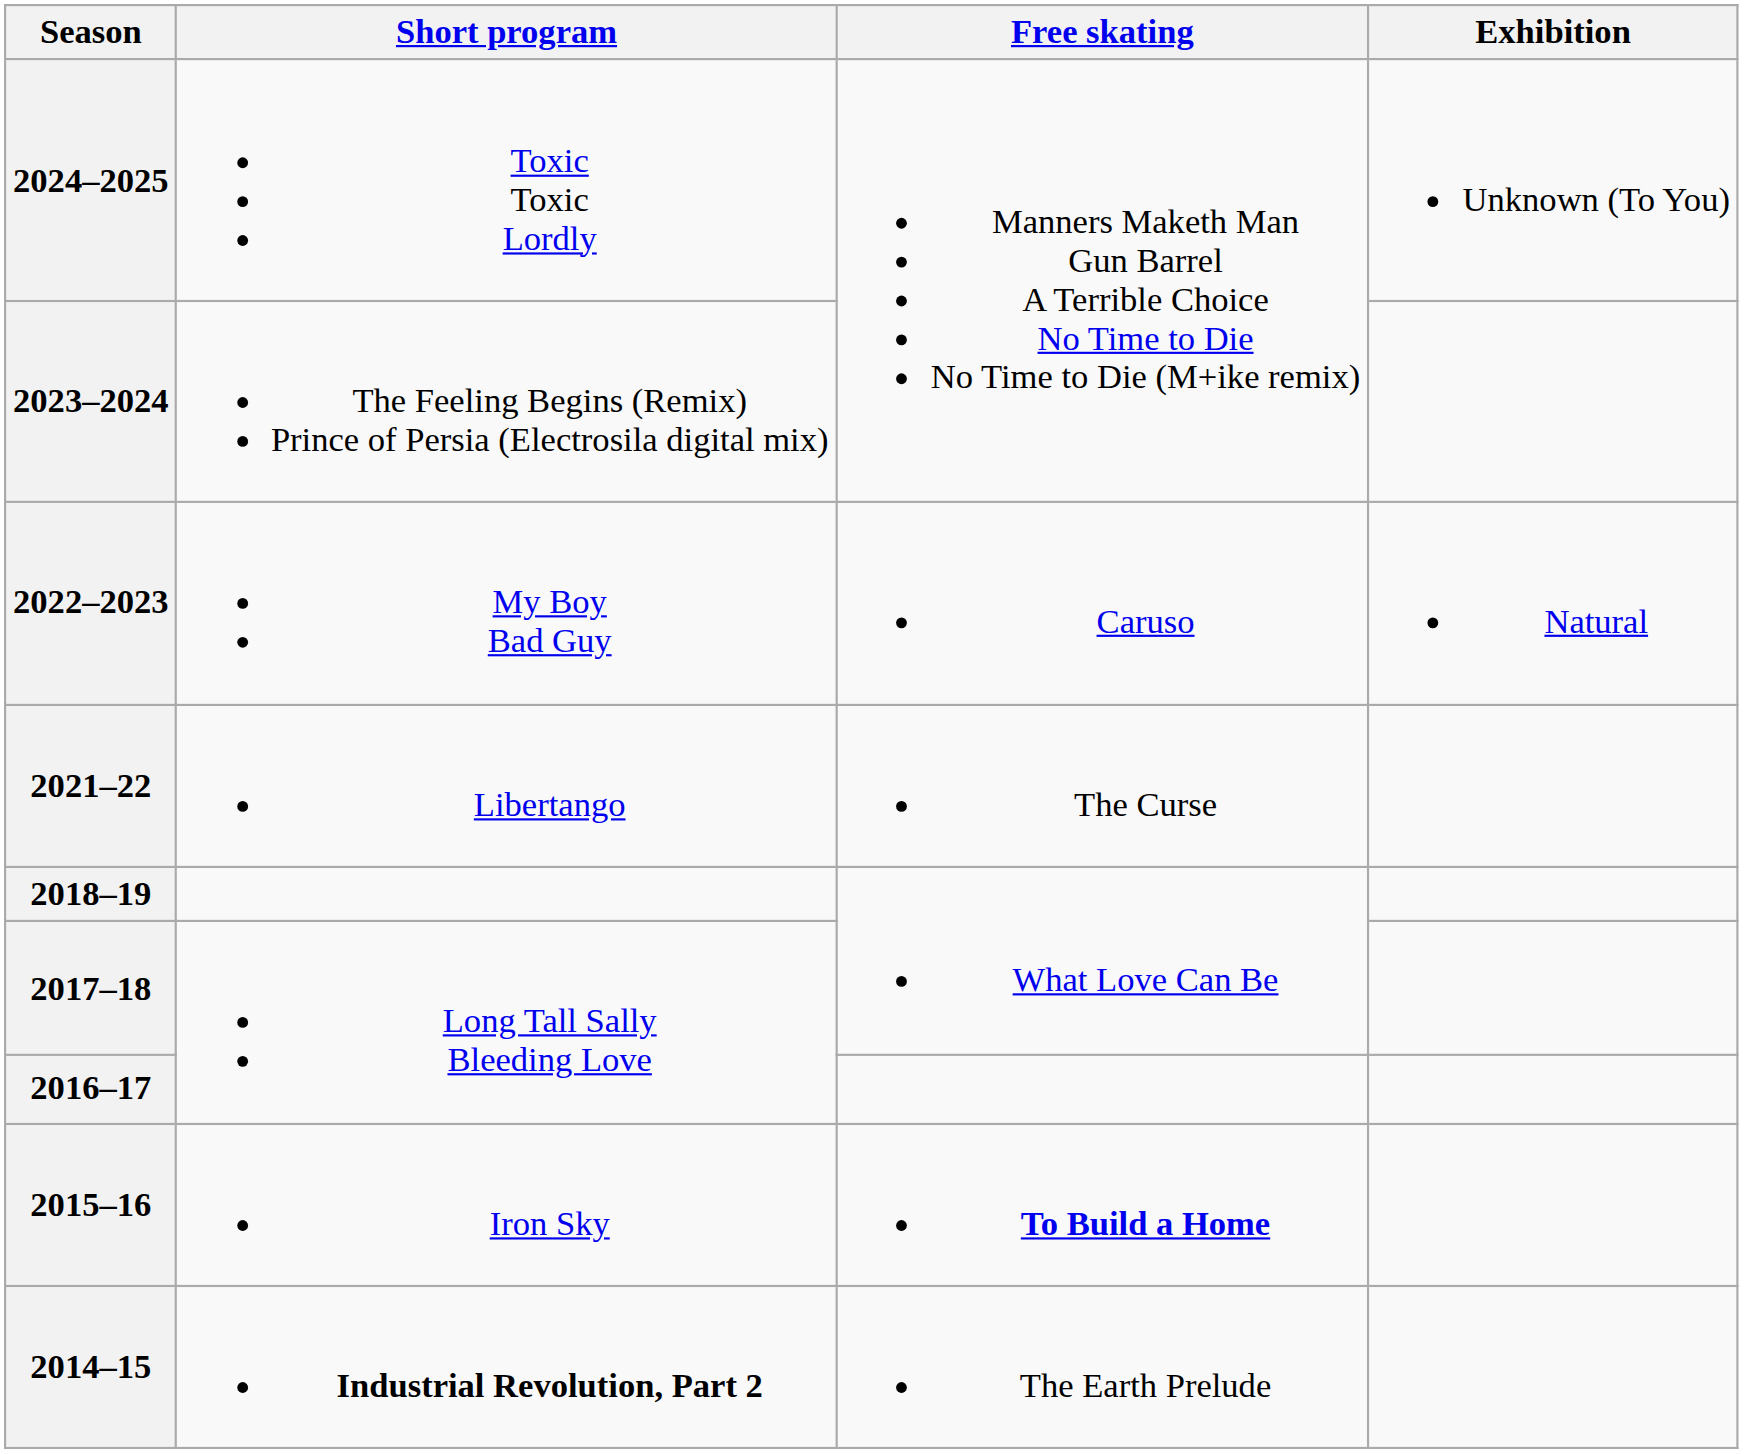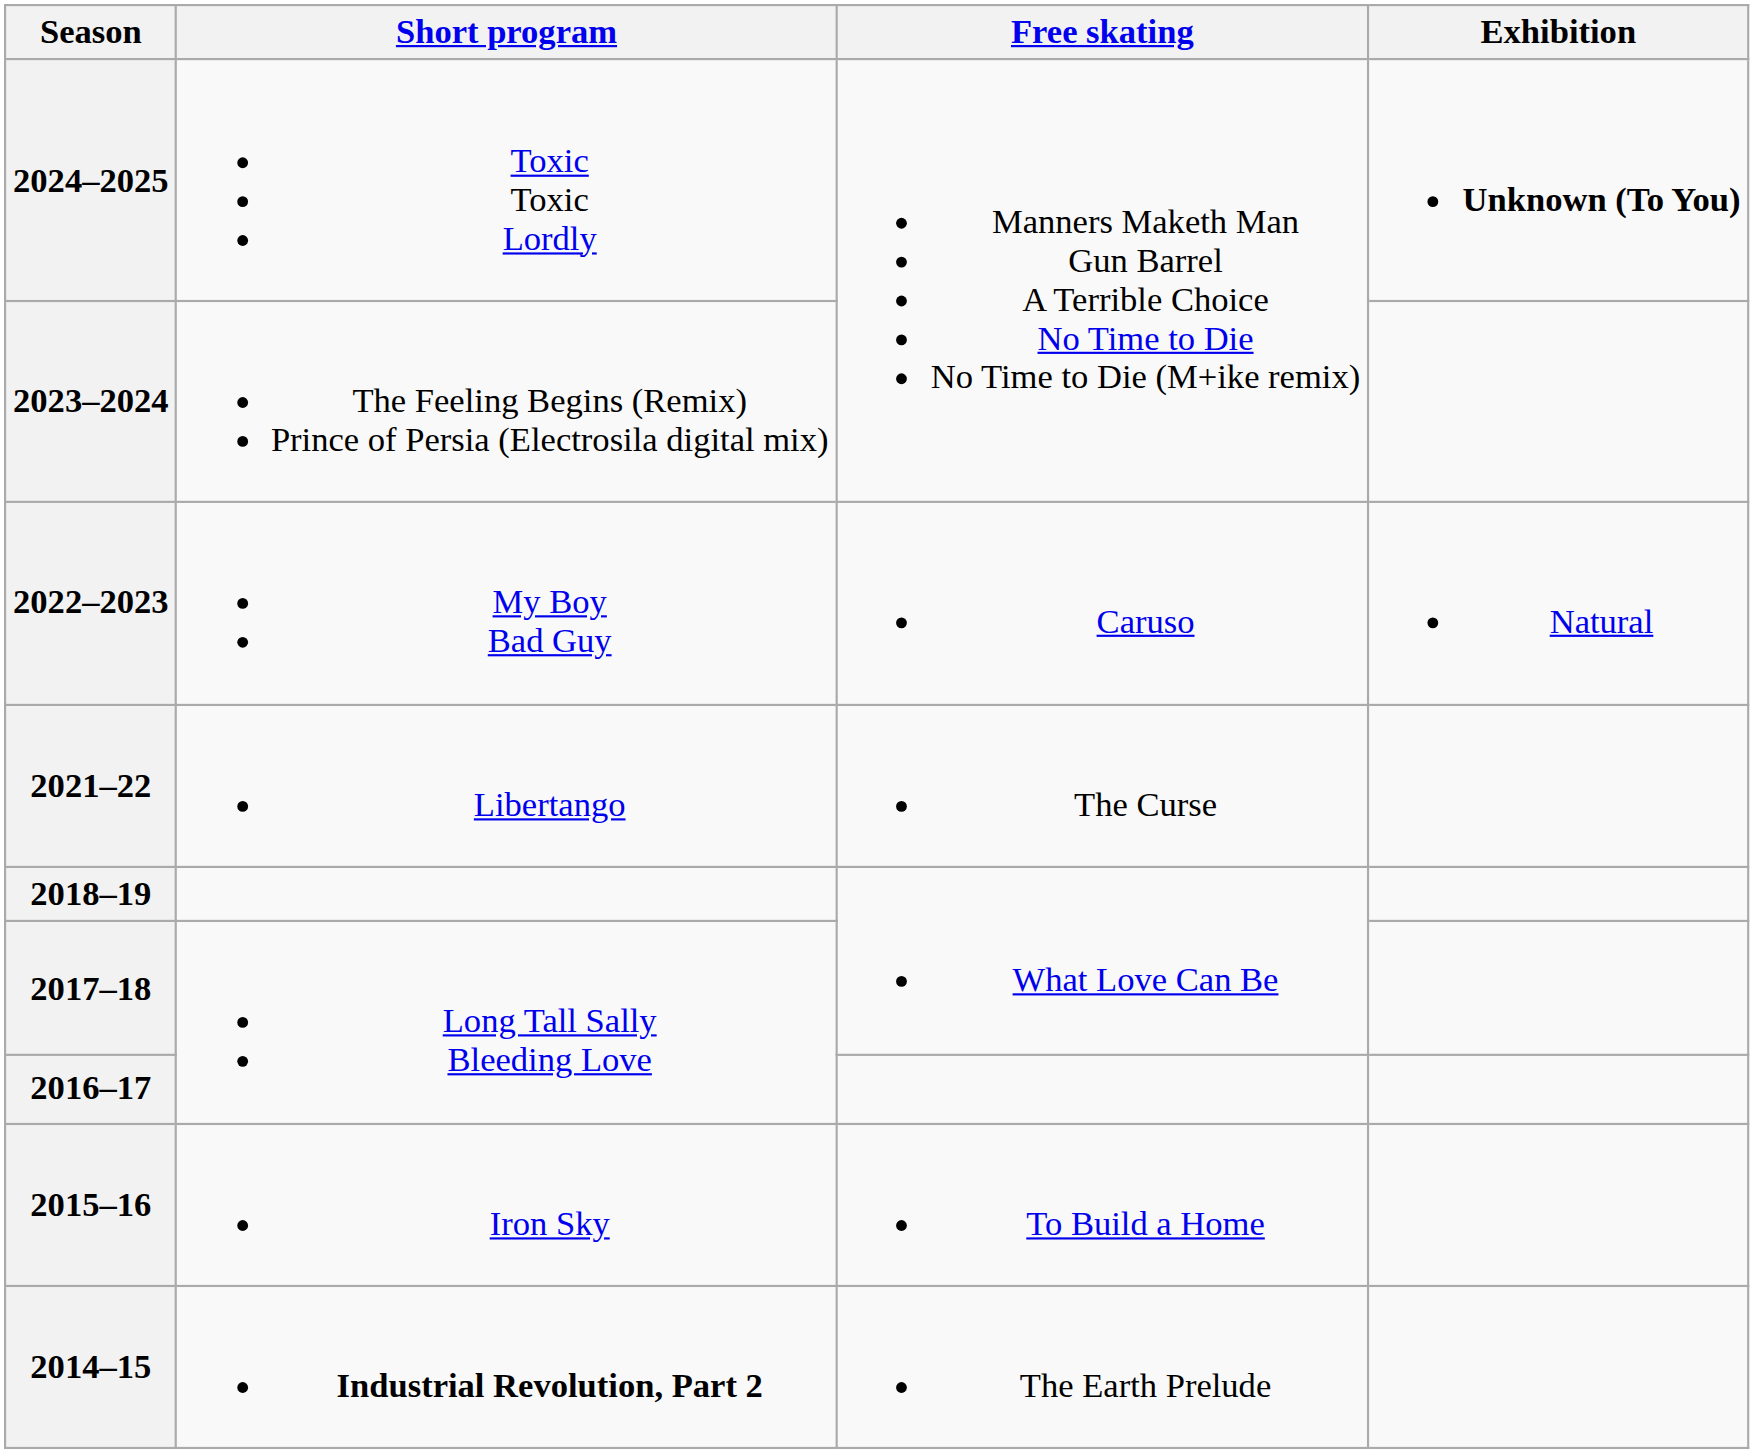(1553, 200) normal -> (1558, 200) bold
(1102, 1224) bold -> (1102, 1224) normal
